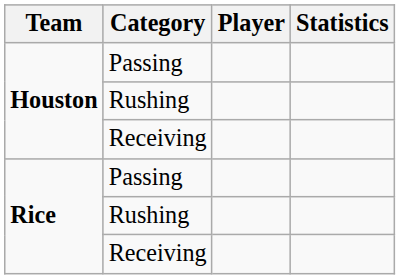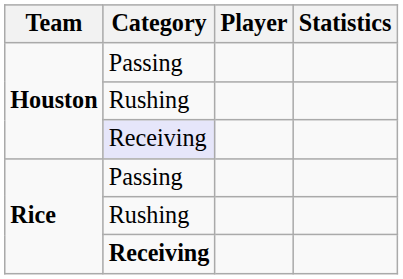(158, 138) no background -> (158, 138) lavender background
(158, 253) normal -> (159, 253) bold
